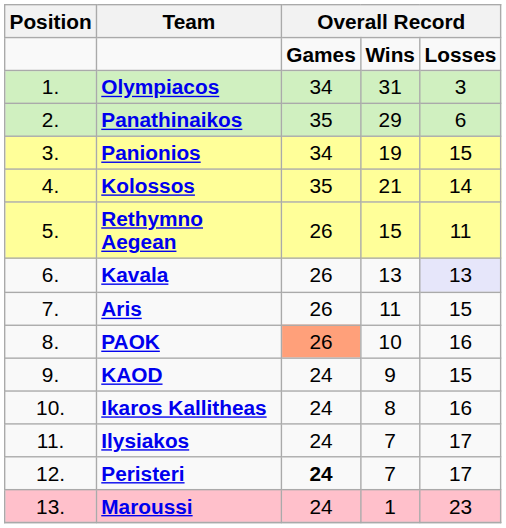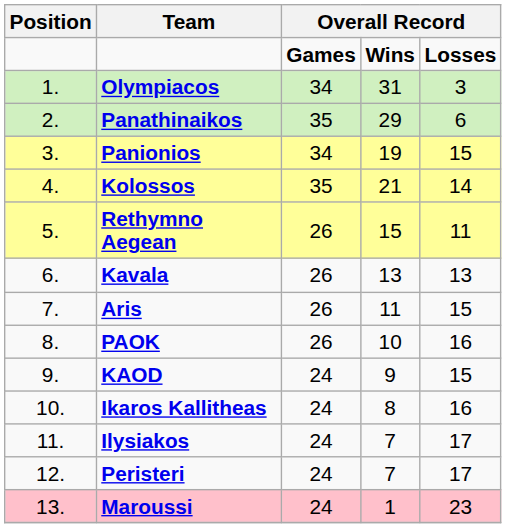(460, 275) lavender background -> (460, 275) no background
(321, 341) lightsalmon background -> (321, 341) no background
(321, 473) bold -> (321, 473) normal
